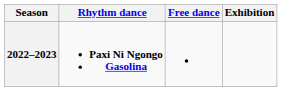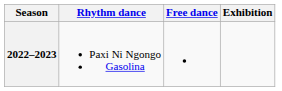(112, 60) bold -> (111, 60) normal
